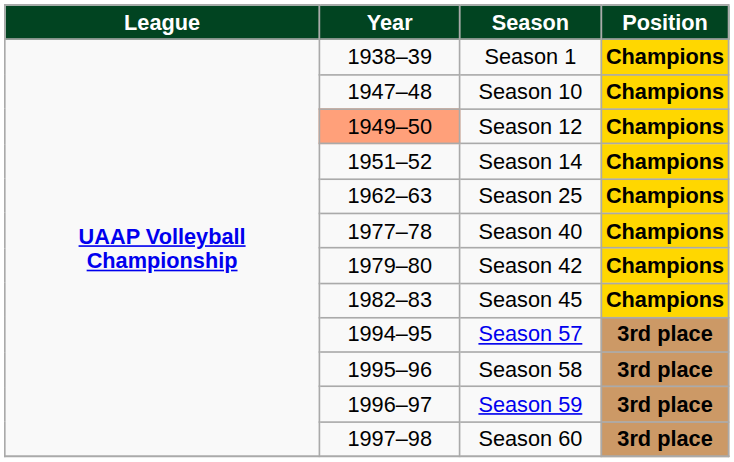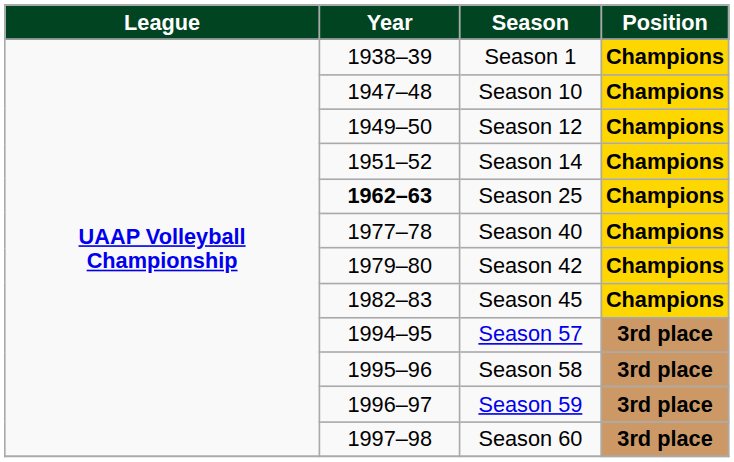(390, 127) lightsalmon background -> (390, 127) no background
(390, 196) normal -> (390, 196) bold
